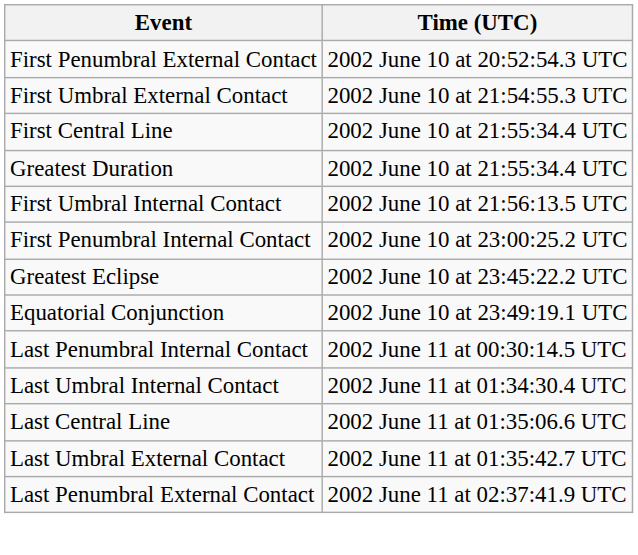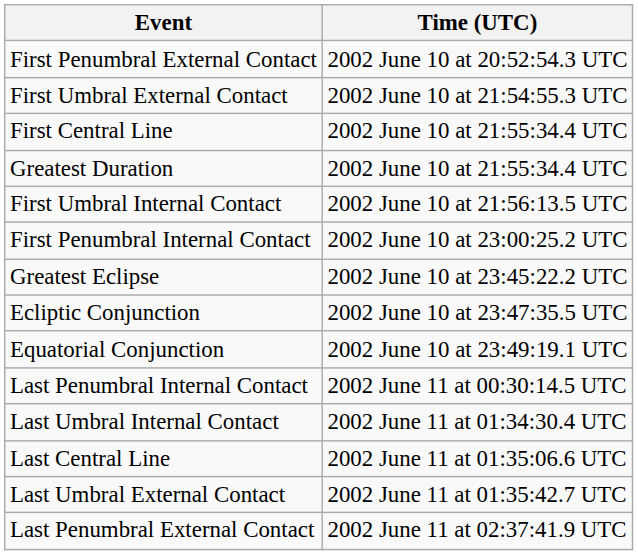+ row: (105, 312)
